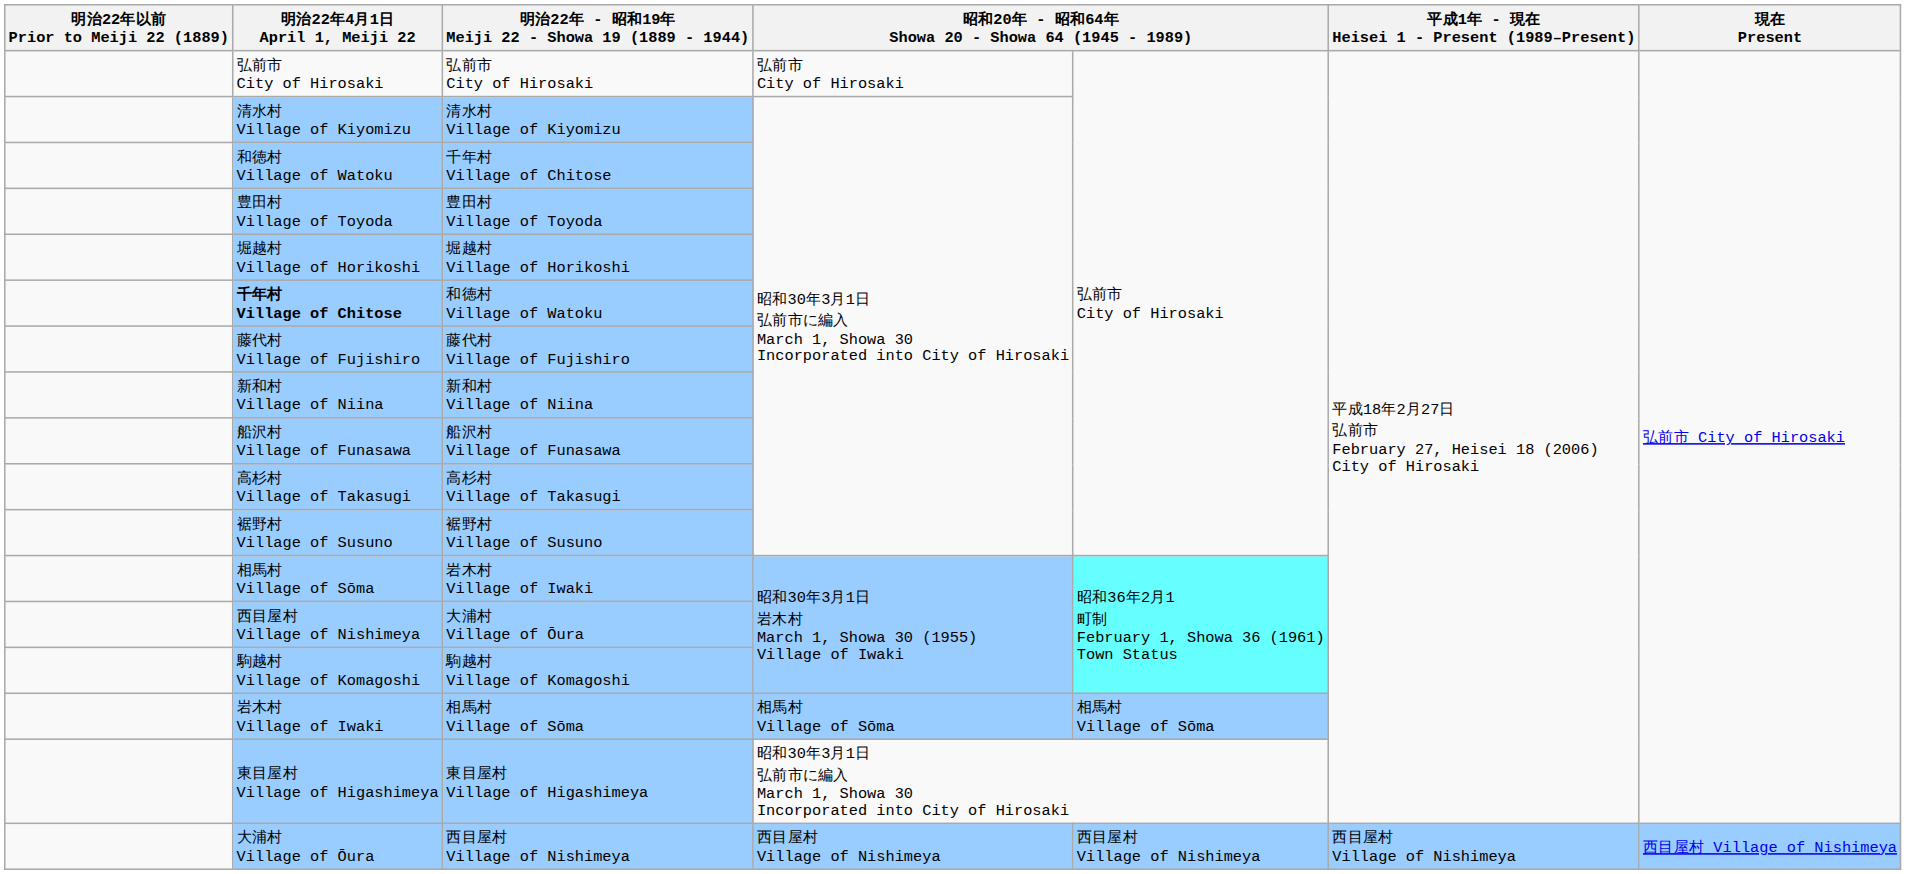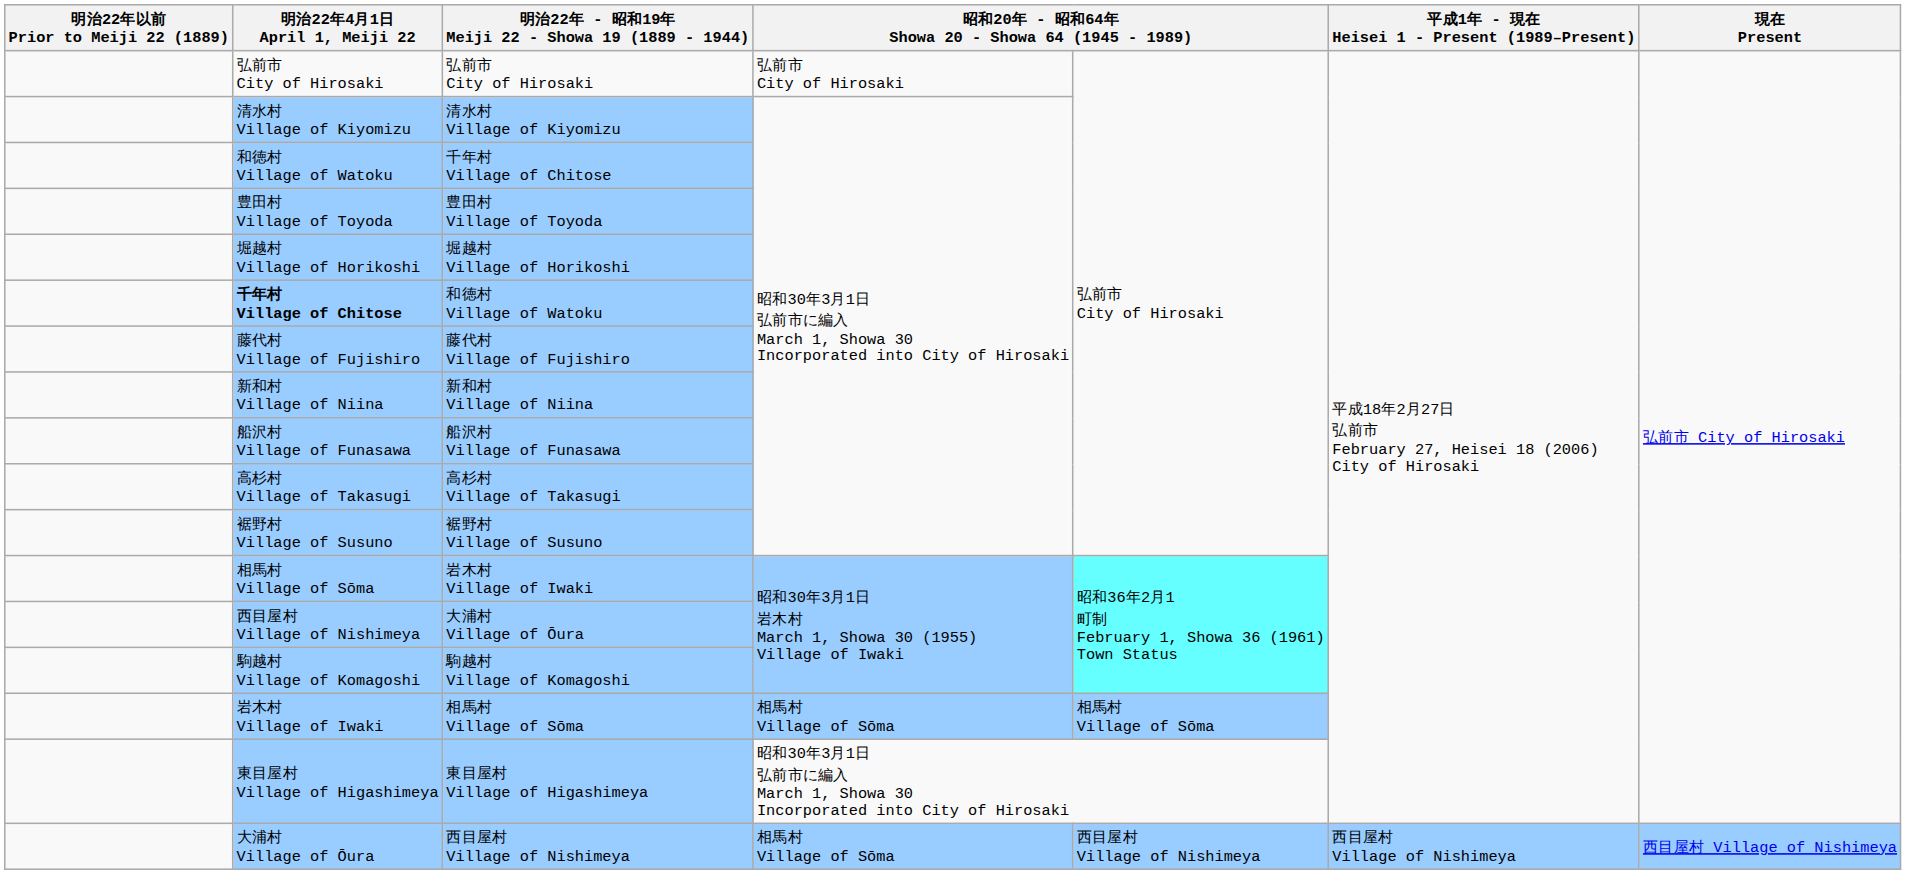(849, 848) 西目屋村 Village of Nishimeya -> (826, 848) 相馬村 Village of Sōma
